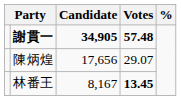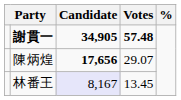(99, 60) normal -> (99, 60) bold
(102, 83) no background -> (102, 83) lavender background
(139, 83) bold -> (139, 83) normal
